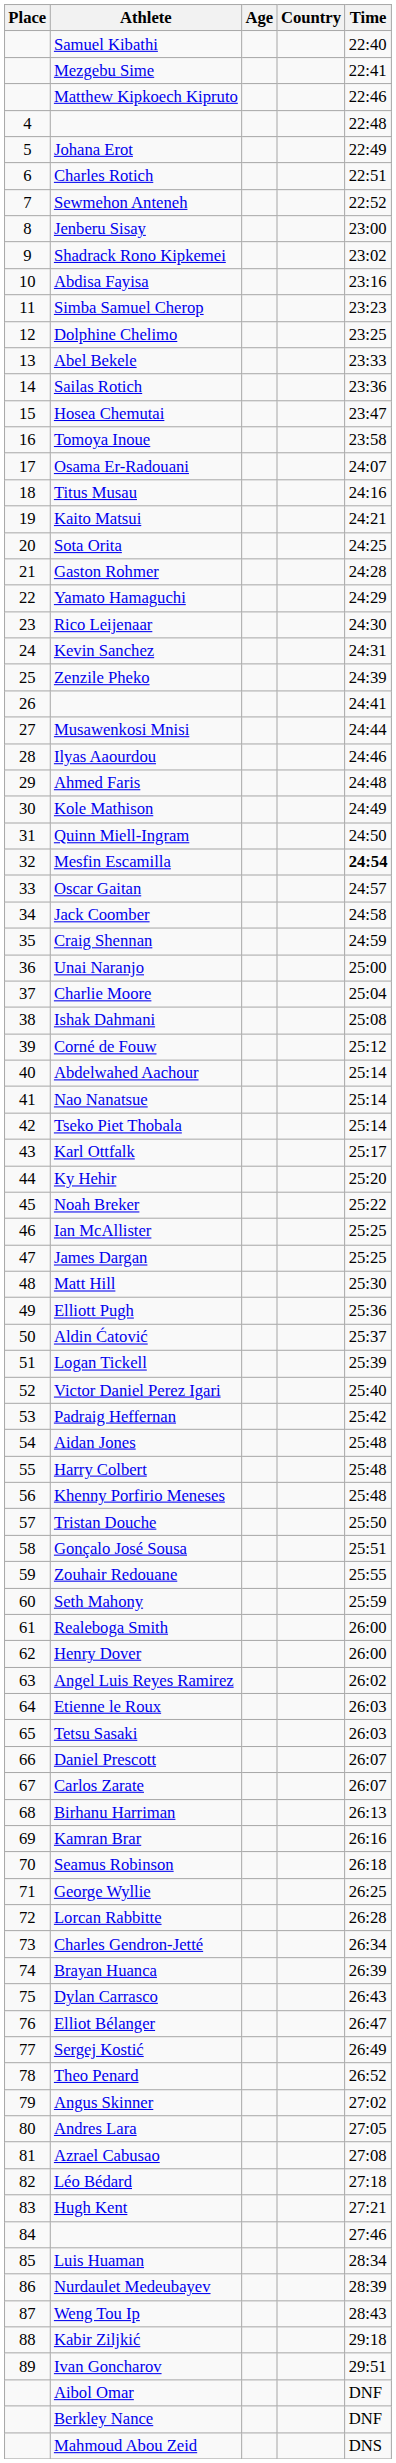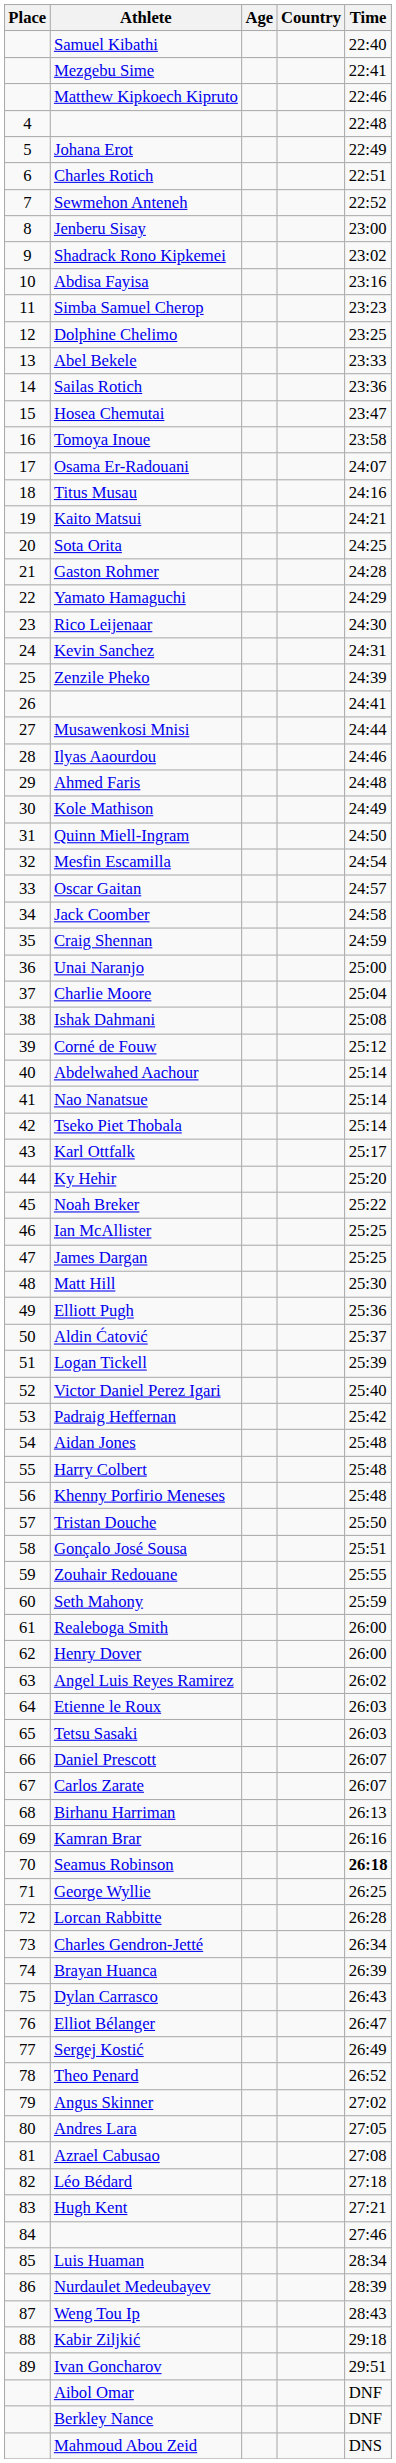(368, 862) bold -> (368, 862) normal
(368, 1864) normal -> (368, 1864) bold
